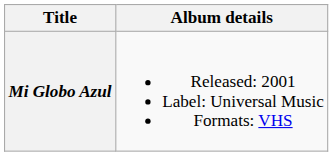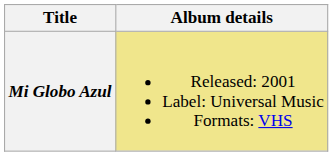(222, 101) no background -> (222, 101) khaki background
